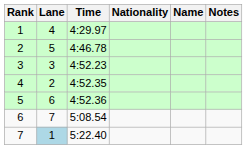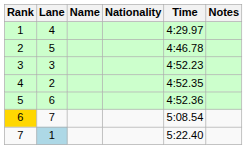columns swapped: (188, 13) <-> (88, 13)
(20, 118) no background -> (20, 118) gold background
